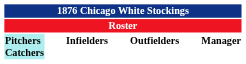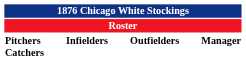(25, 46) paleturquoise background -> (25, 46) no background
